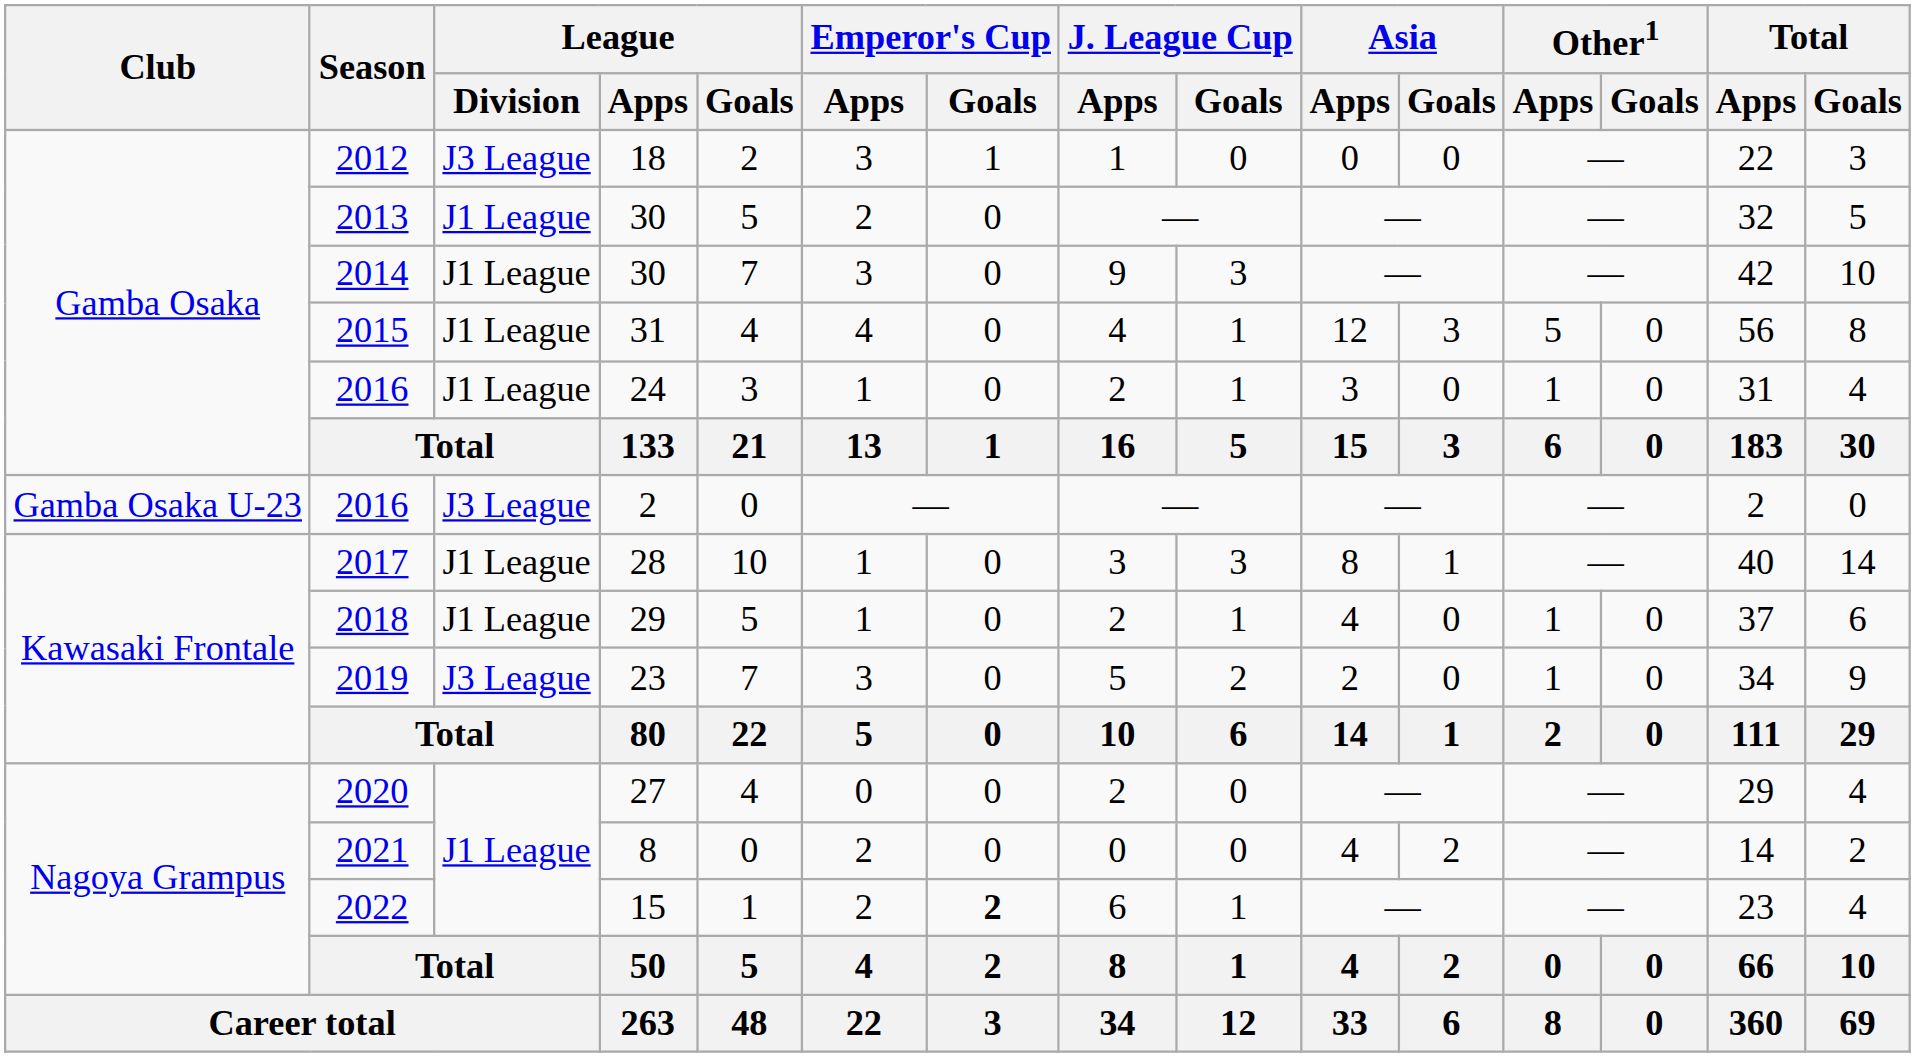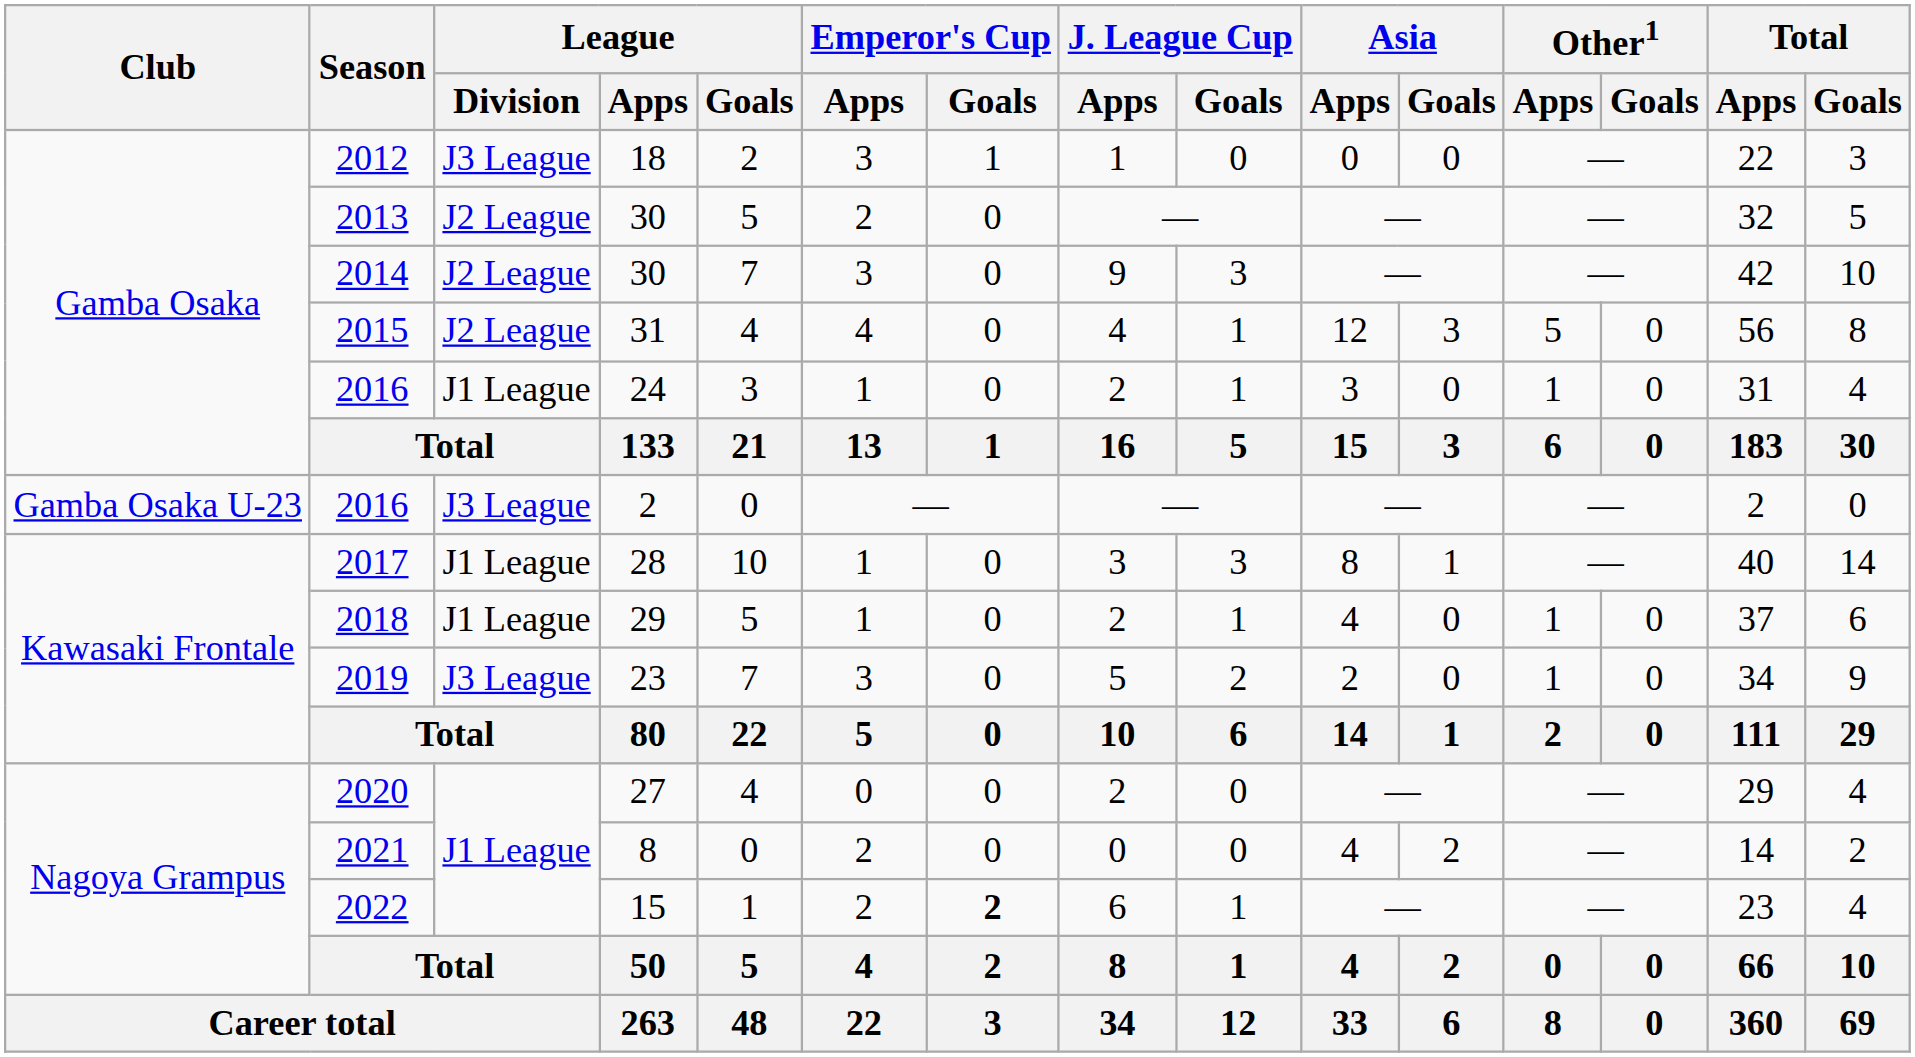(517, 215) J1 League -> (517, 215) J2 League
(517, 273) J1 League -> (517, 273) J2 League
(517, 331) J1 League -> (517, 331) J2 League
